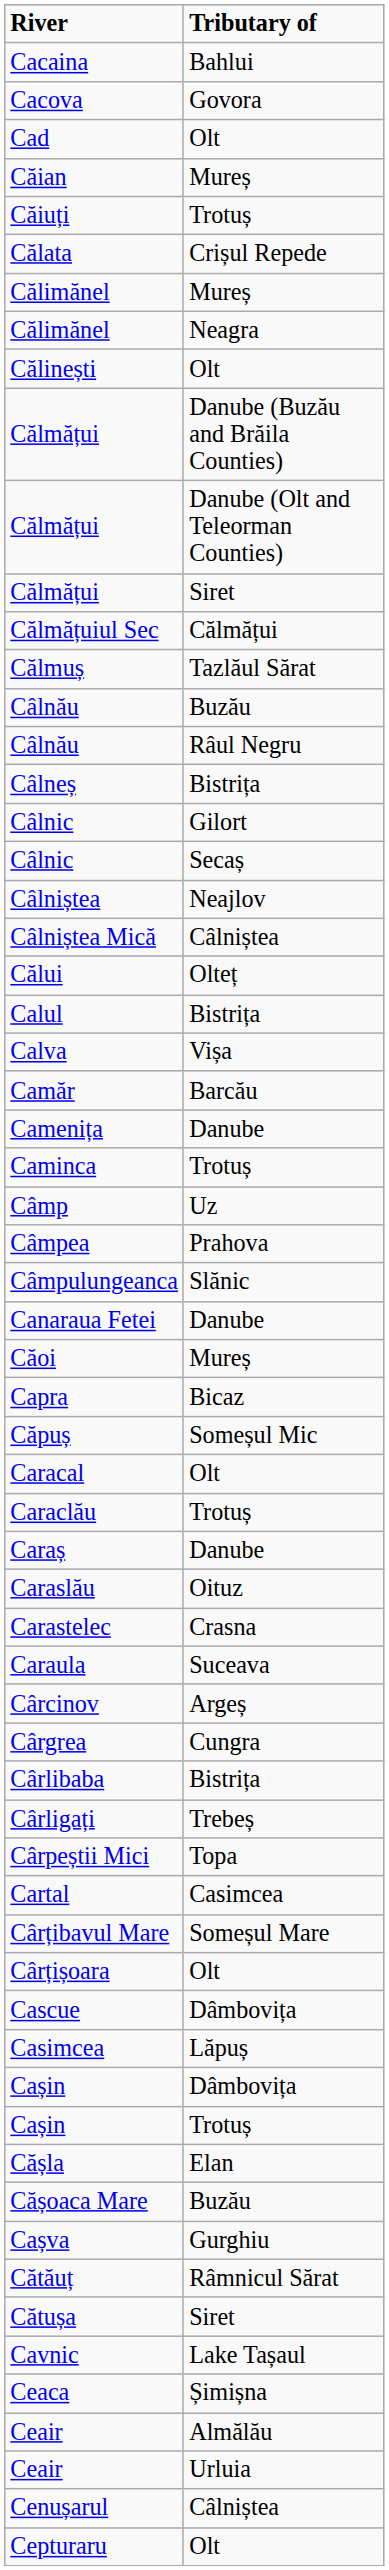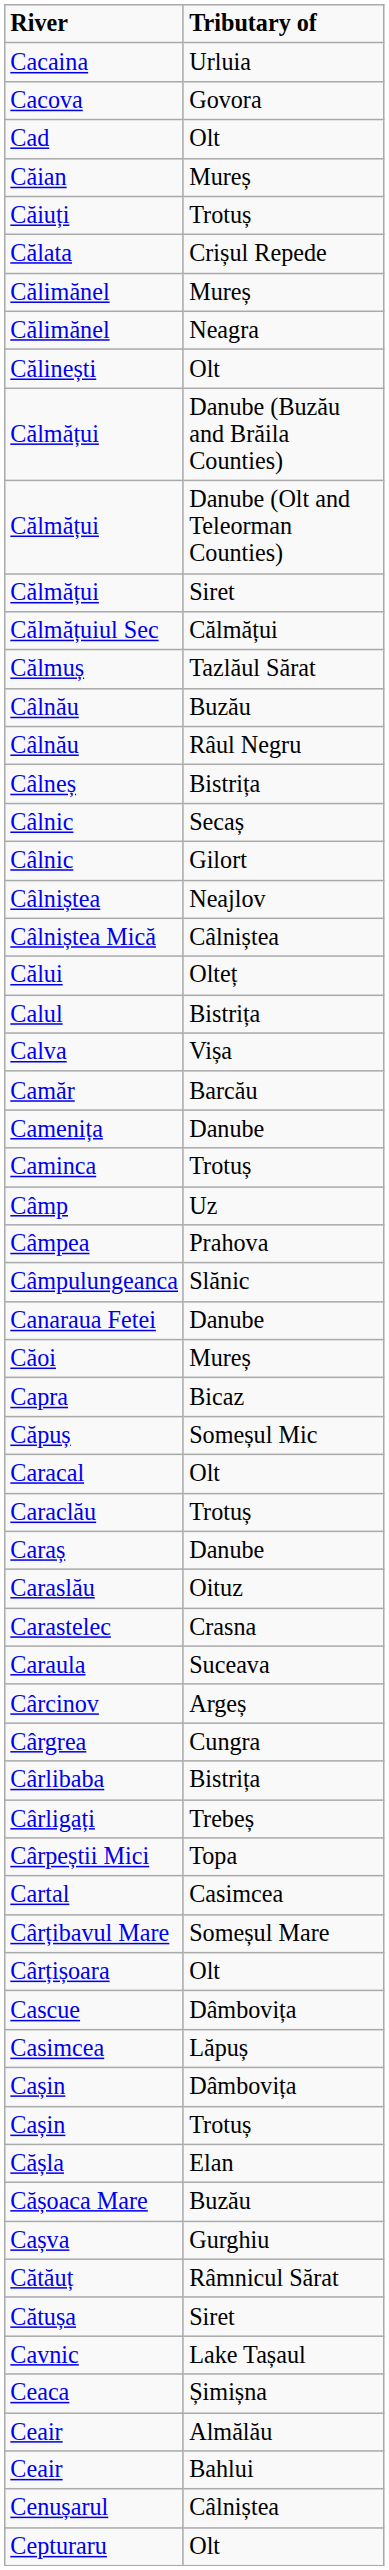(221, 61) Bahlui -> (220, 61) Urluia
(218, 822) Gilort -> (217, 822) Secaș
(217, 860) Secaș -> (218, 860) Gilort
(220, 2469) Urluia -> (221, 2469) Bahlui
